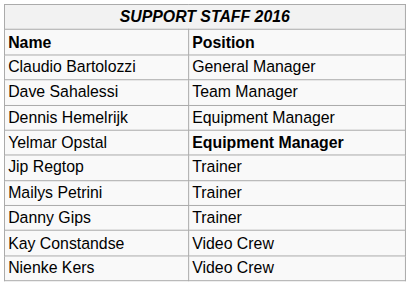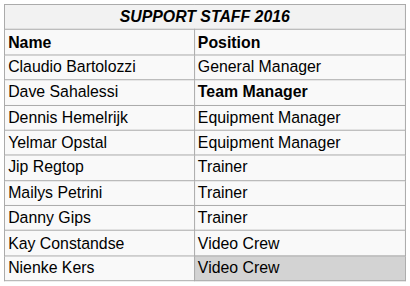(245, 92) normal -> (253, 92) bold
(268, 142) bold -> (269, 142) normal
(233, 268) no background -> (239, 268) lightgrey background
